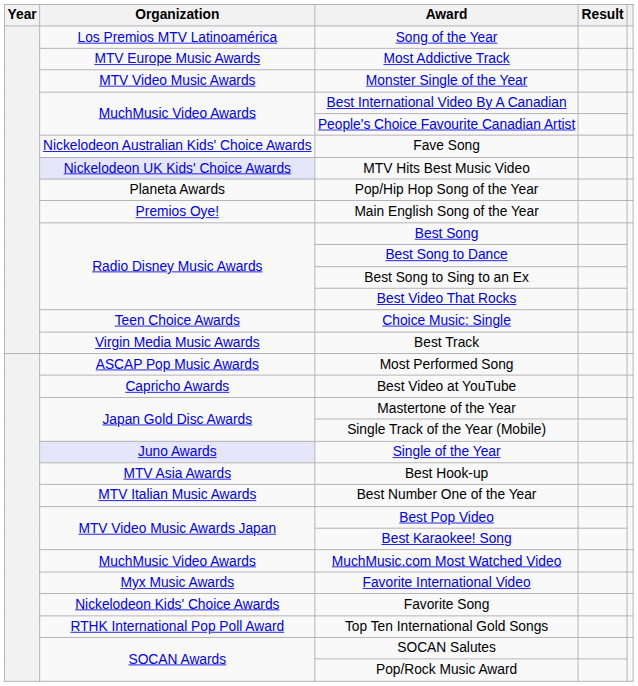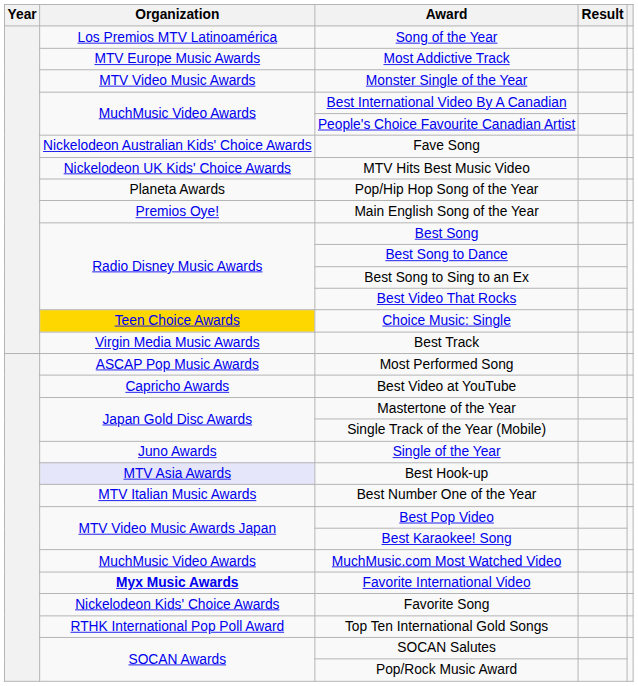(177, 168) lavender background -> (177, 168) no background
(177, 320) no background -> (177, 320) gold background
(177, 451) lavender background -> (177, 451) no background
(177, 473) no background -> (177, 473) lavender background
(177, 582) normal -> (177, 582) bold
